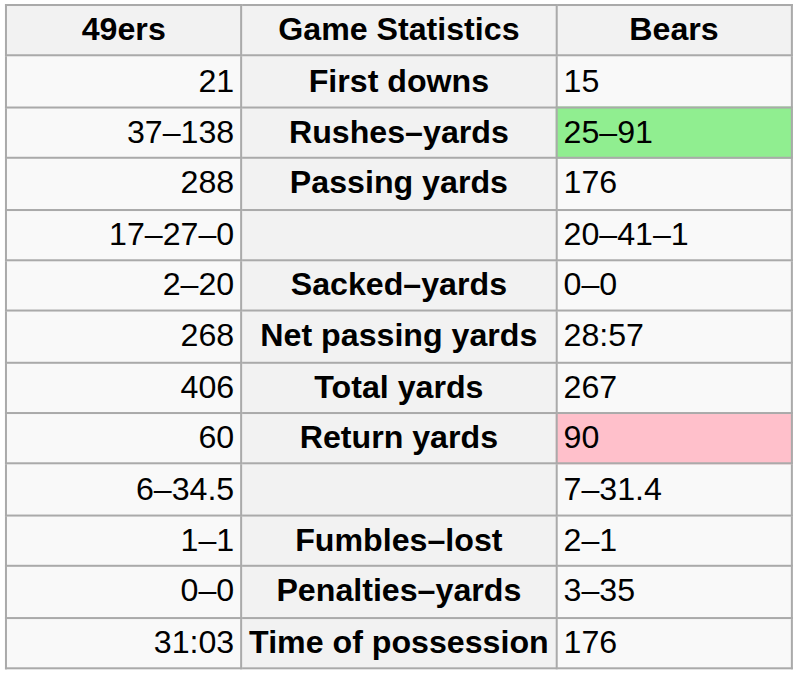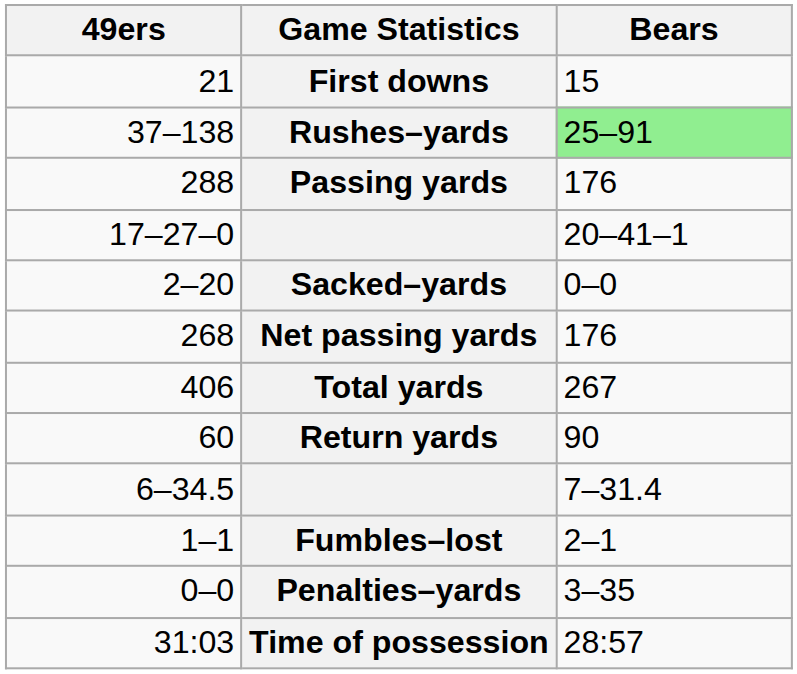(604, 336) 28:57 -> (590, 336) 176
(581, 438) pink background -> (581, 438) no background
(590, 642) 176 -> (604, 642) 28:57
